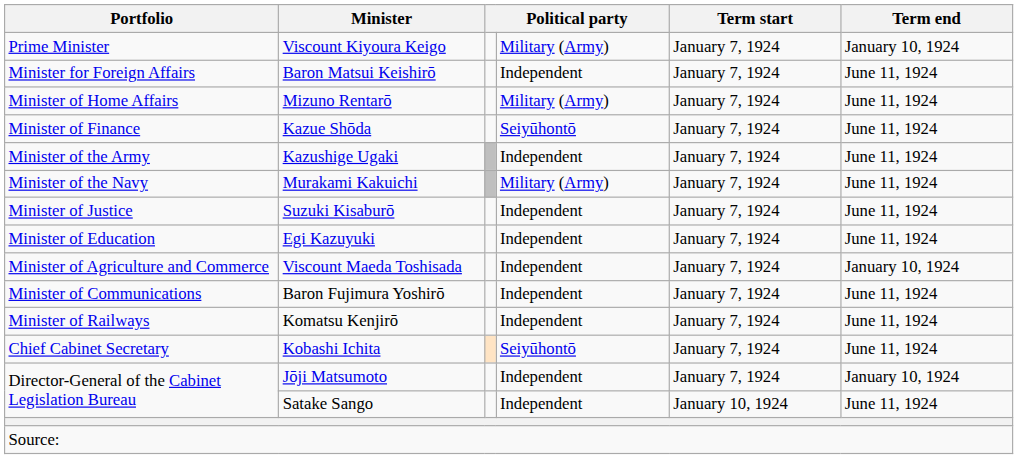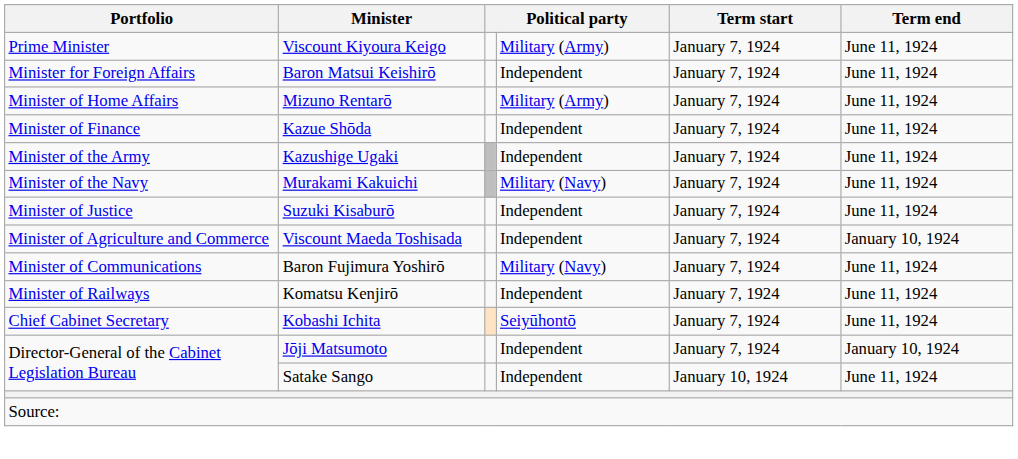(902, 46) January 10, 1924 -> (891, 46) June 11, 1924
(538, 128) Seiyūhontō -> (541, 128) Independent
(554, 183) Military (Army) -> (553, 183) Military (Navy)
- row: (329, 239)
(541, 294) Independent -> (553, 266) Military (Navy)
